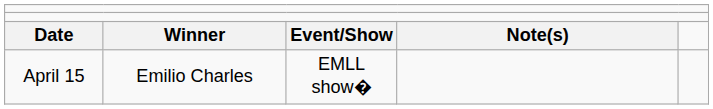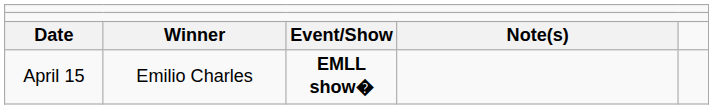(342, 76) normal -> (342, 76) bold
